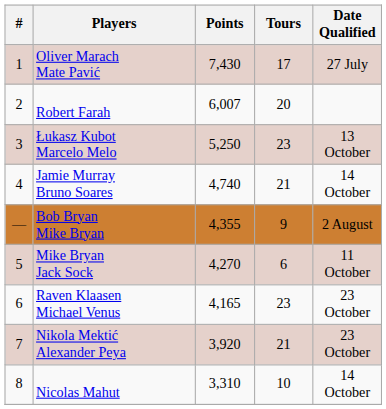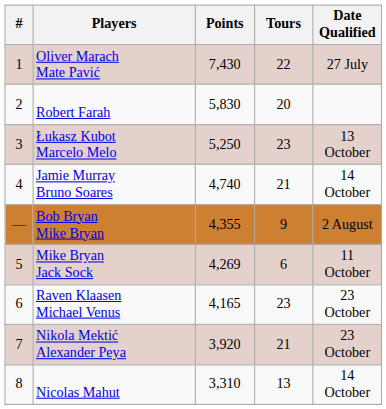(283, 64) 17 -> (283, 64) 22
(225, 104) 6,007 -> (225, 104) 5,830
(225, 264) 4,270 -> (225, 264) 4,269
(283, 384) 10 -> (283, 384) 13
